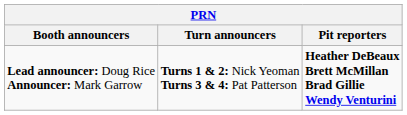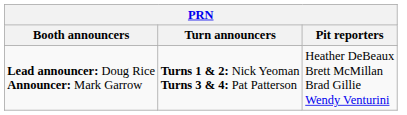(352, 78) bold -> (350, 78) normal
